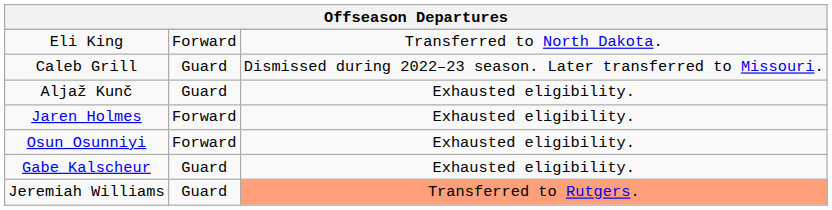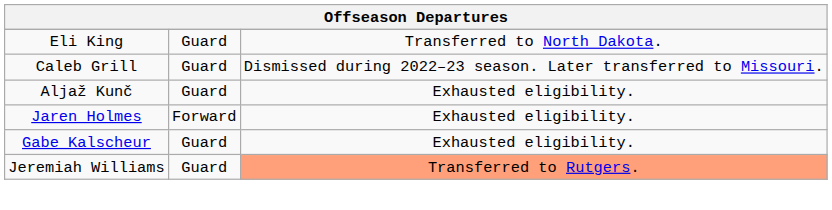(204, 42) Forward -> (204, 42) Guard
- row: (86, 142)
